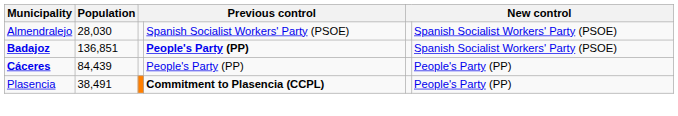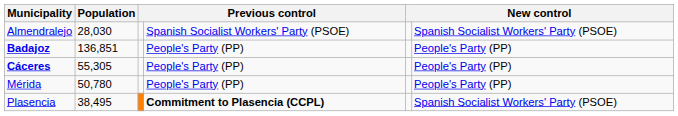(197, 48) bold -> (195, 48) normal
(516, 48) Spanish Socialist Workers' Party (PSOE) -> (463, 48) People's Party (PP)
(95, 66) 84,439 -> (95, 66) 55,305
+ row: (24, 84)
(95, 84) 38,491 -> (95, 102) 38,495
(463, 84) People's Party (PP) -> (516, 102) Spanish Socialist Workers' Party (PSOE)
